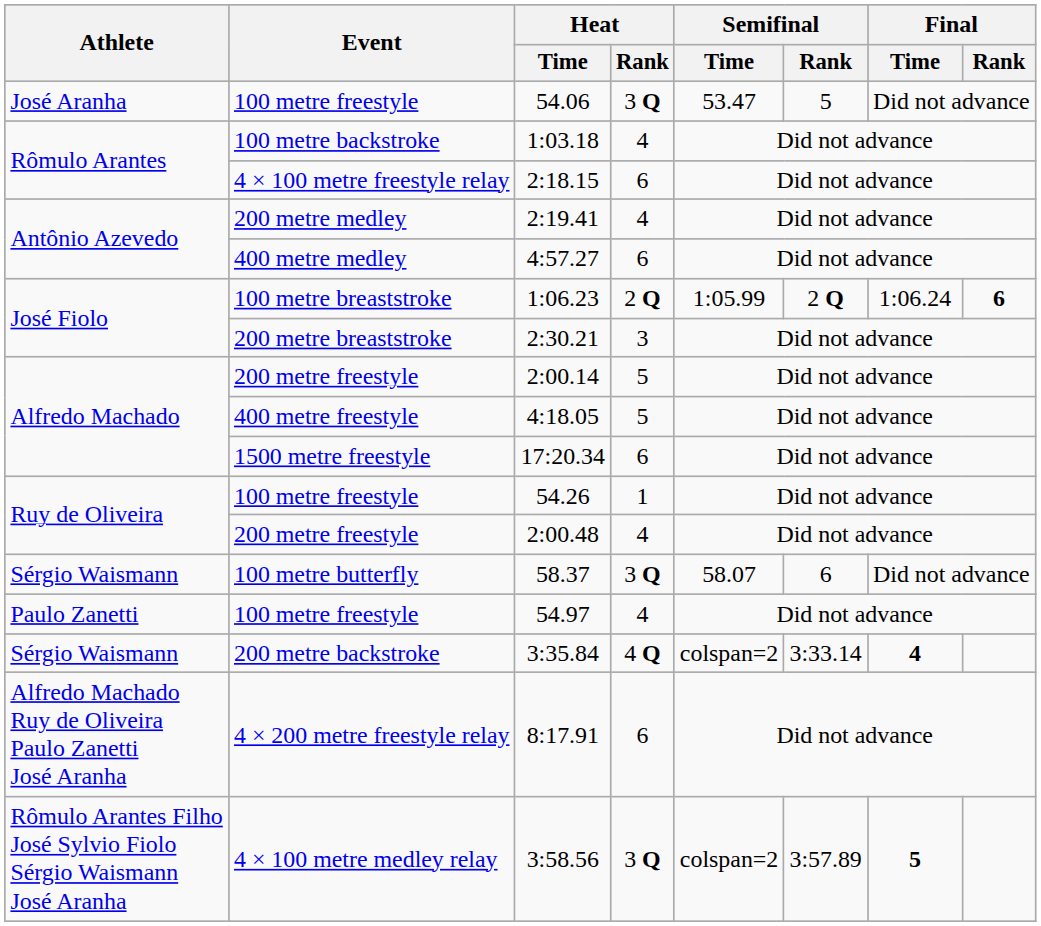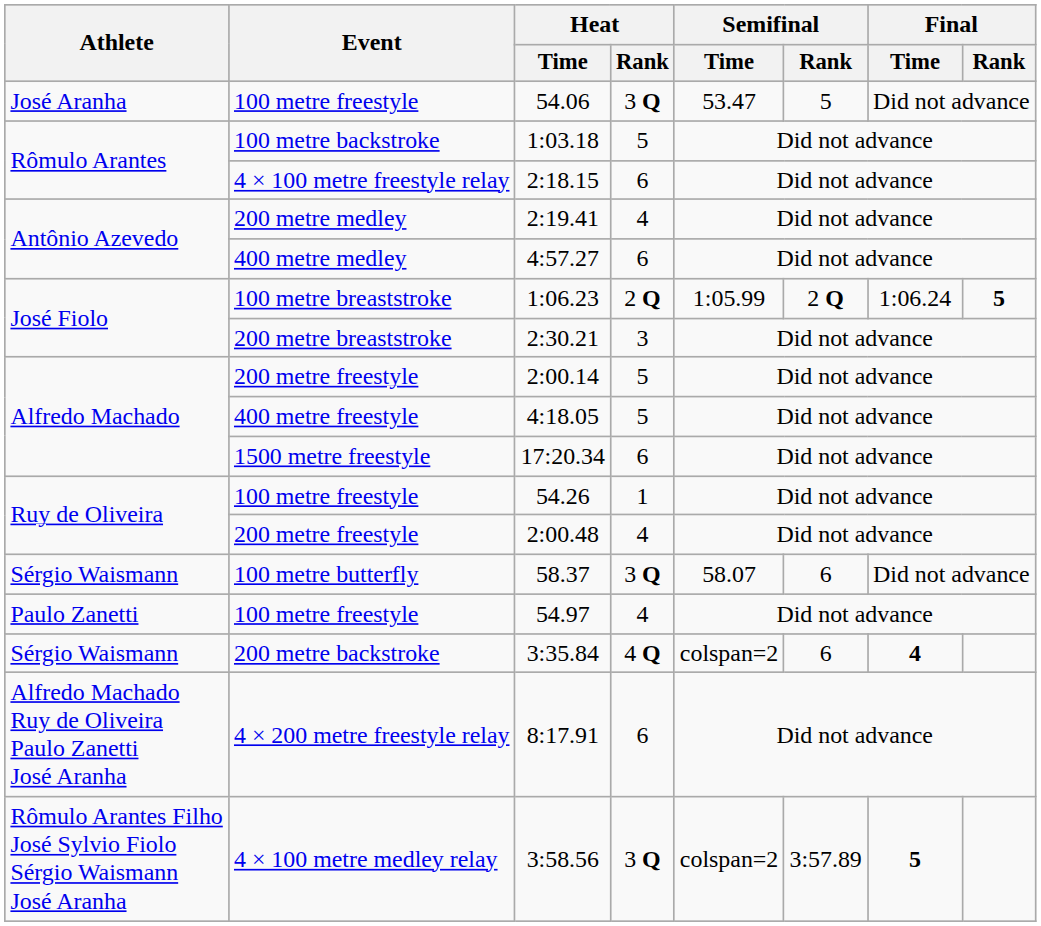(642, 140) 4 -> (642, 140) 5
(999, 298) 6 -> (999, 298) 5
(826, 653) 3:33.14 -> (826, 653) 6
